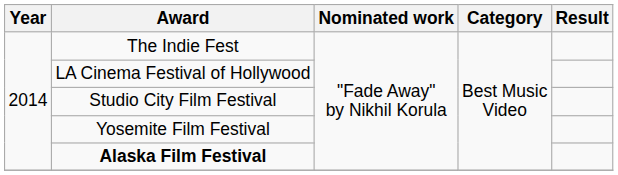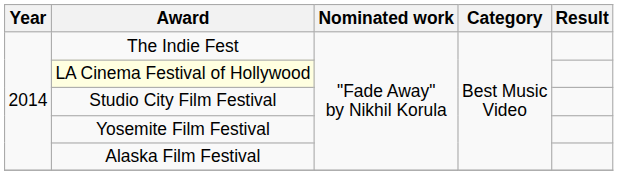(183, 73) no background -> (183, 73) lightyellow background
(183, 156) bold -> (183, 156) normal
